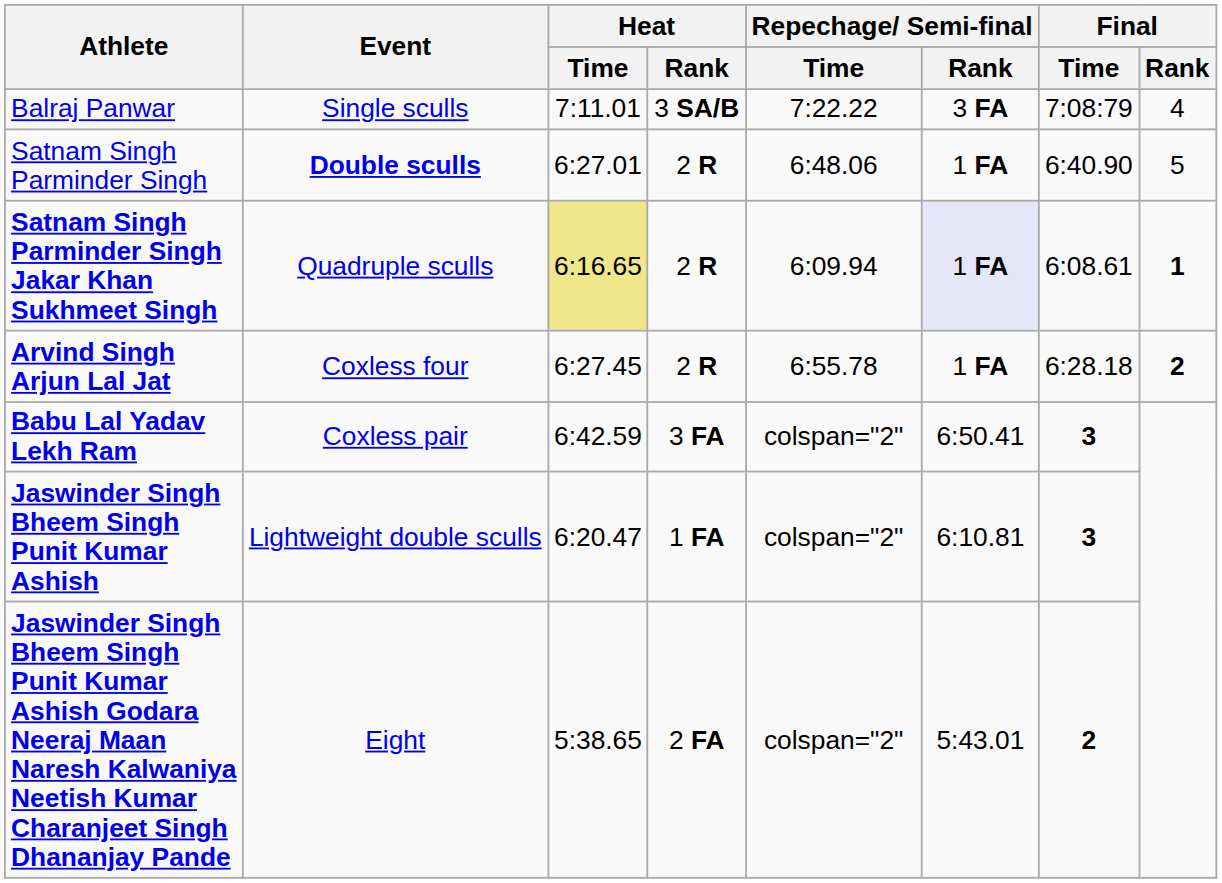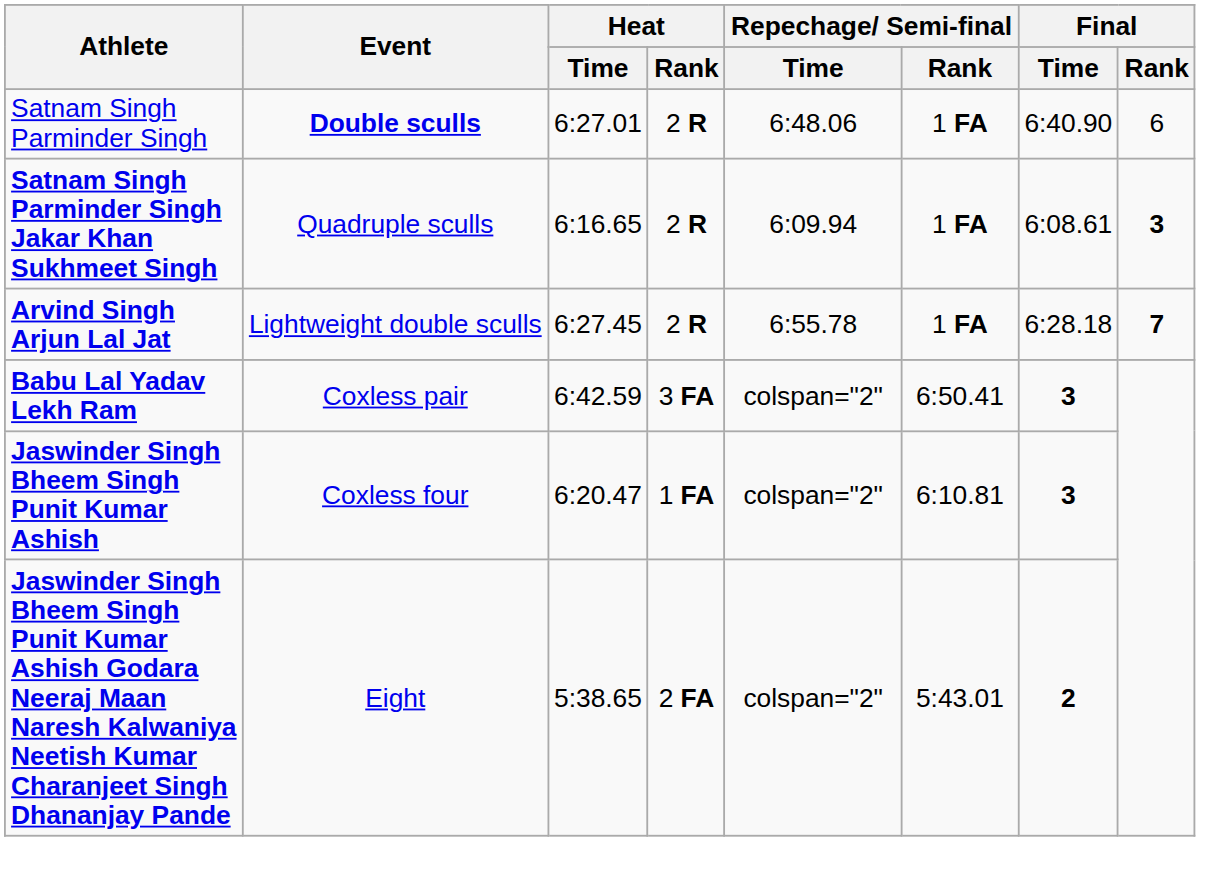- row: (93, 109)
(1177, 166) 5 -> (1157, 124) 6
(598, 266) khaki background -> (598, 224) no background
(980, 266) lavender background -> (960, 224) no background
(1177, 266) 1 -> (1157, 224) 3
(395, 366) Coxless four -> (395, 324) Lightweight double sculls
(1177, 366) 2 -> (1157, 324) 7
(395, 537) Lightweight double sculls -> (395, 496) Coxless four
